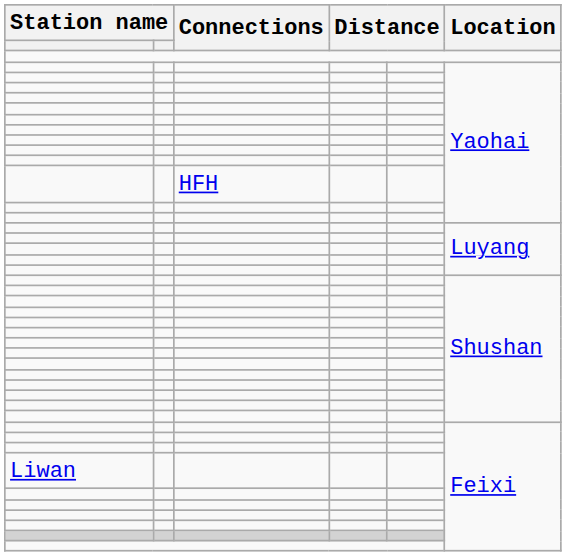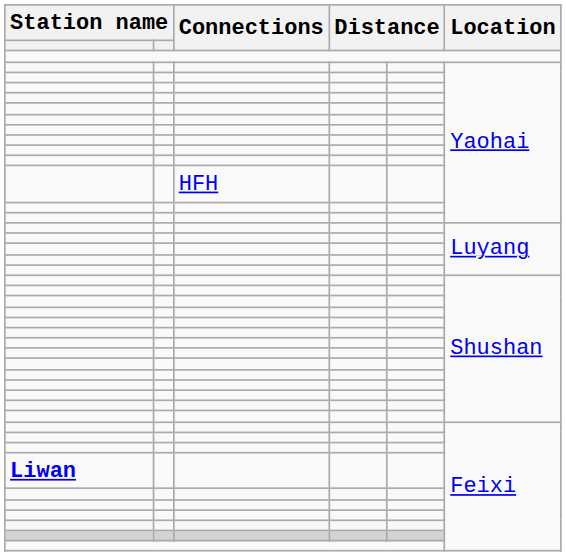(43, 471) normal -> (43, 471) bold
